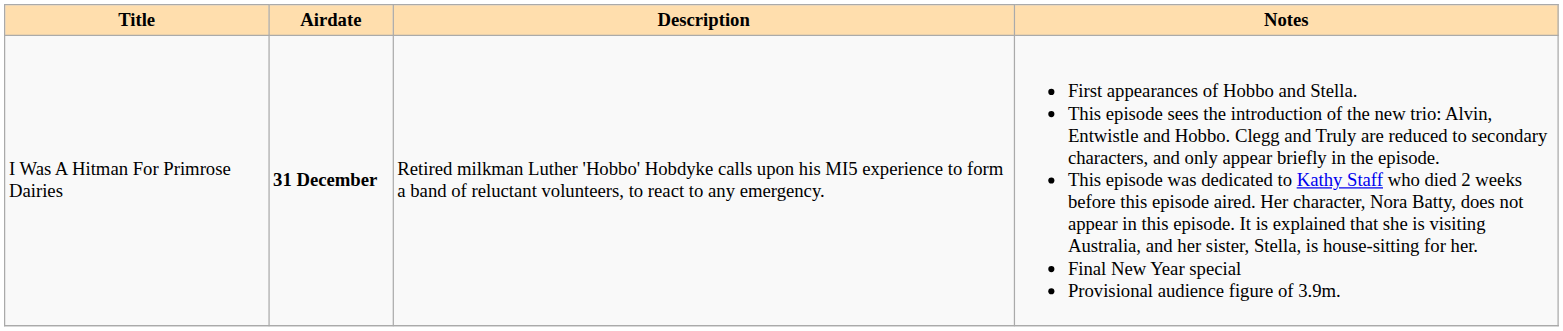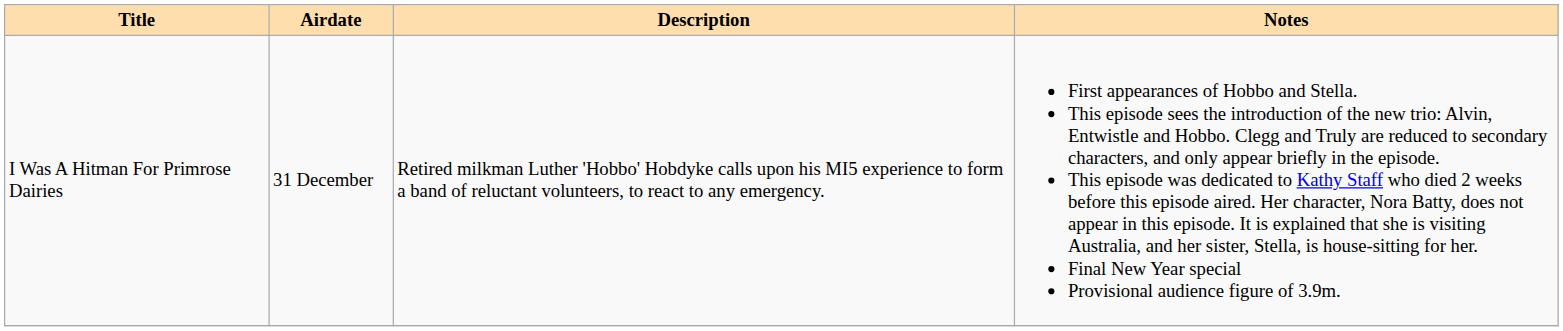(325, 180) bold -> (323, 180) normal
